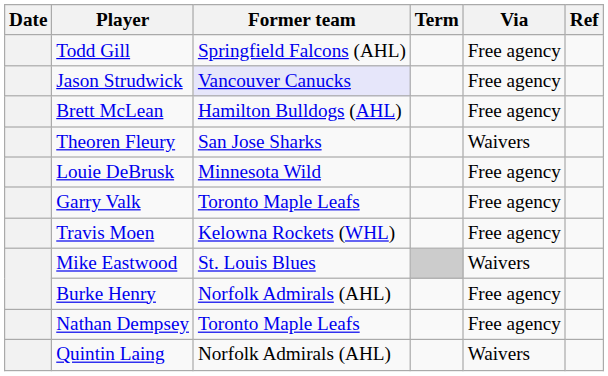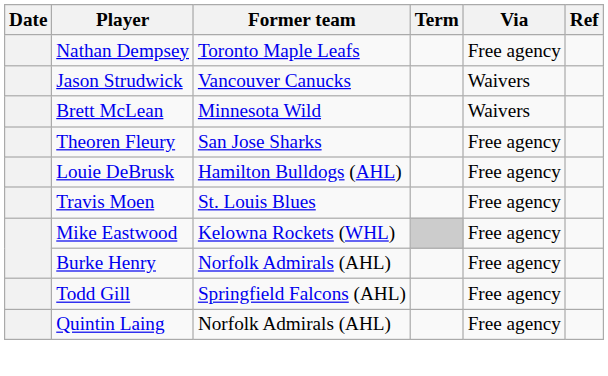rows swapped: (123, 324) <-> (93, 50)
(274, 80) lavender background -> (274, 80) no background
(514, 80) Free agency -> (499, 80) Waivers
(300, 111) Hamilton Bulldogs (AHL) -> (259, 111) Minnesota Wild
(514, 111) Free agency -> (499, 111) Waivers
(499, 141) Waivers -> (514, 141) Free agency
(259, 171) Minnesota Wild -> (300, 171) Hamilton Bulldogs (AHL)
- row: (98, 202)
(297, 232) Kelowna Rockets (WHL) -> (257, 202) St. Louis Blues
(257, 263) St. Louis Blues -> (297, 232) Kelowna Rockets (WHL)
(499, 263) Waivers -> (514, 232) Free agency
(499, 354) Waivers -> (514, 324) Free agency
